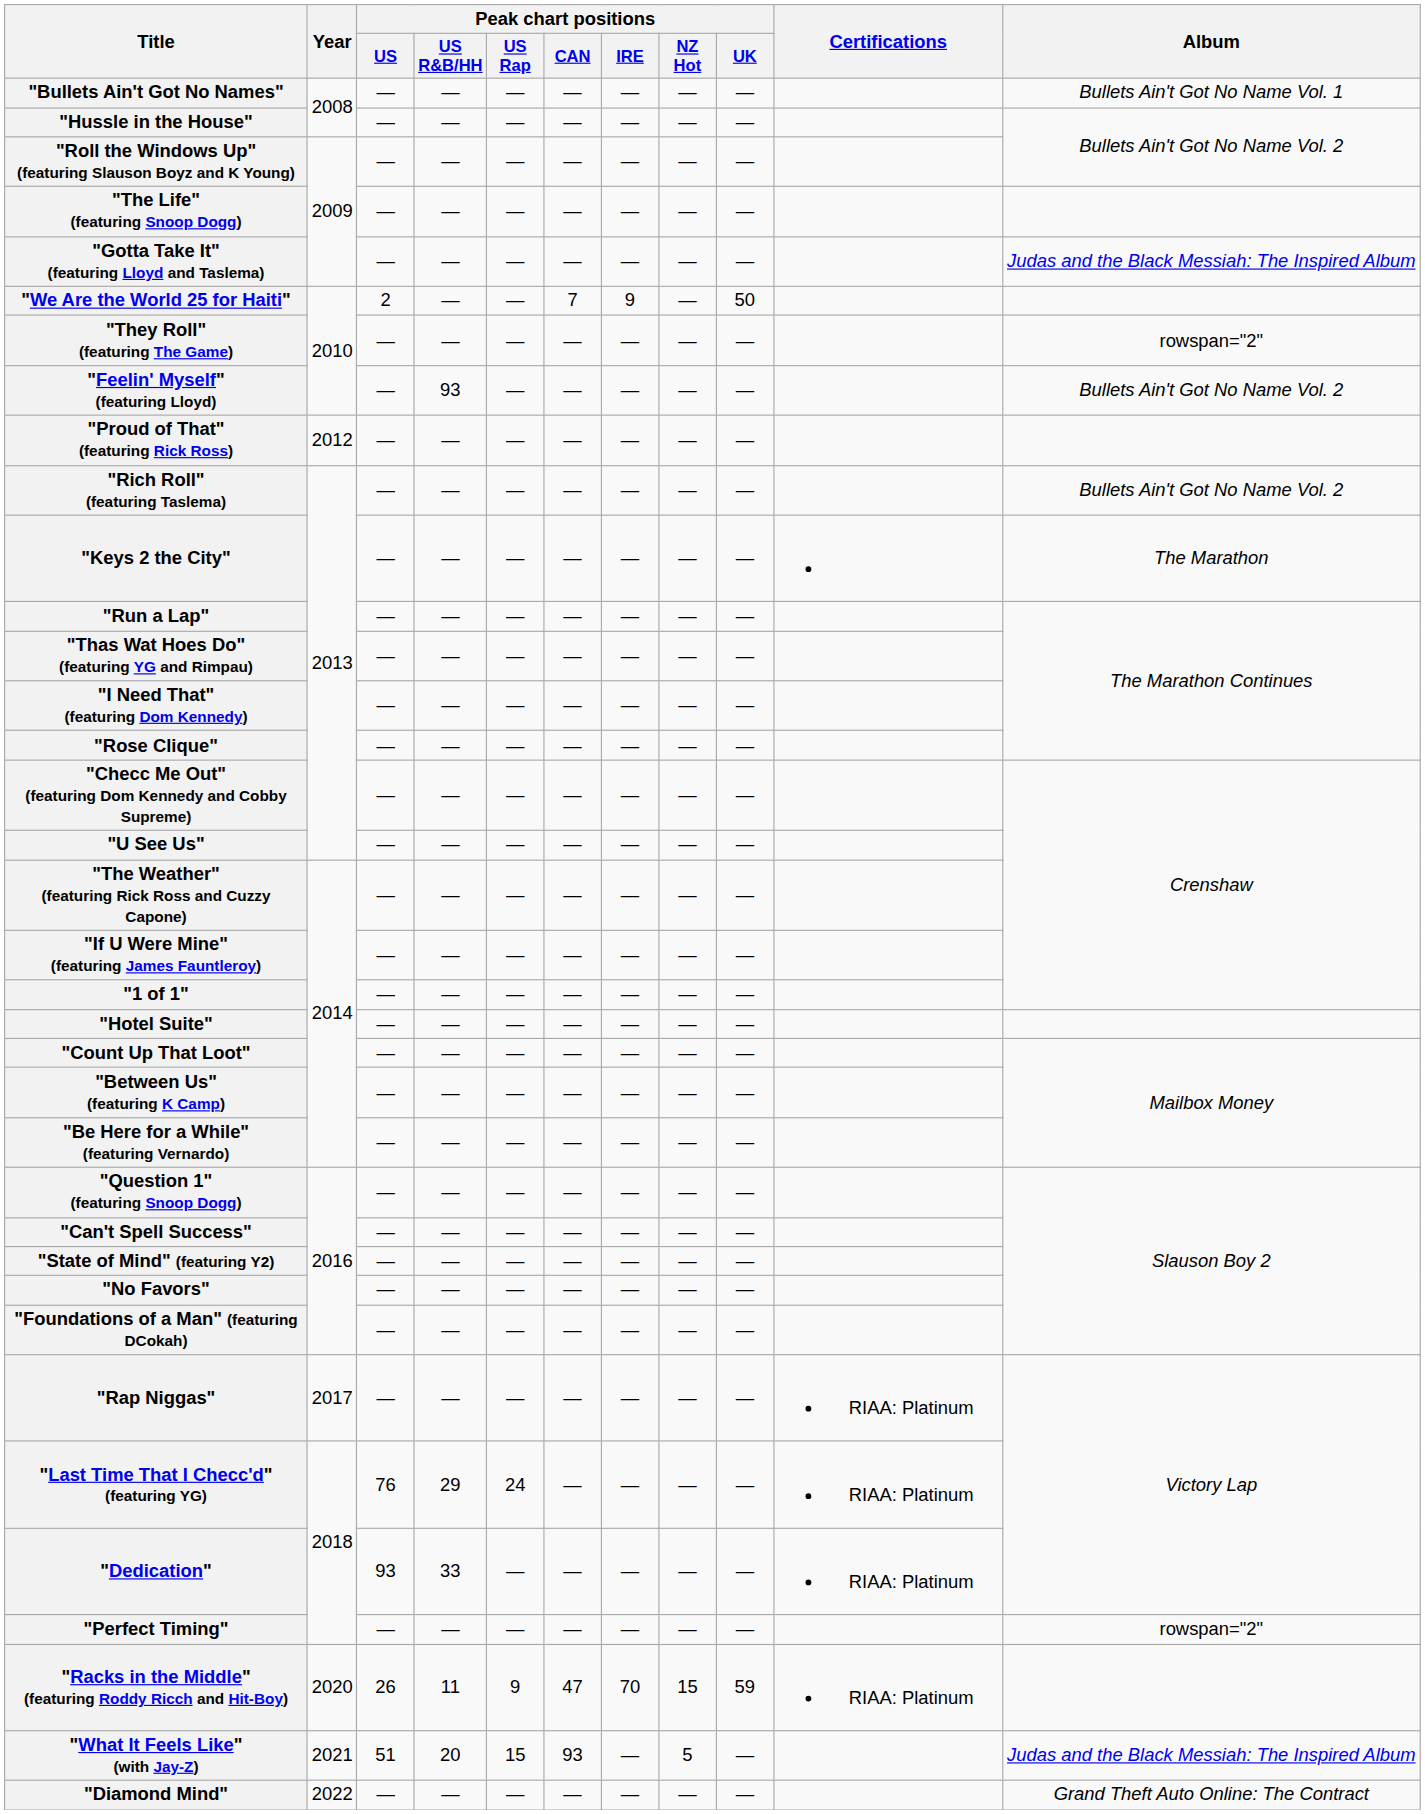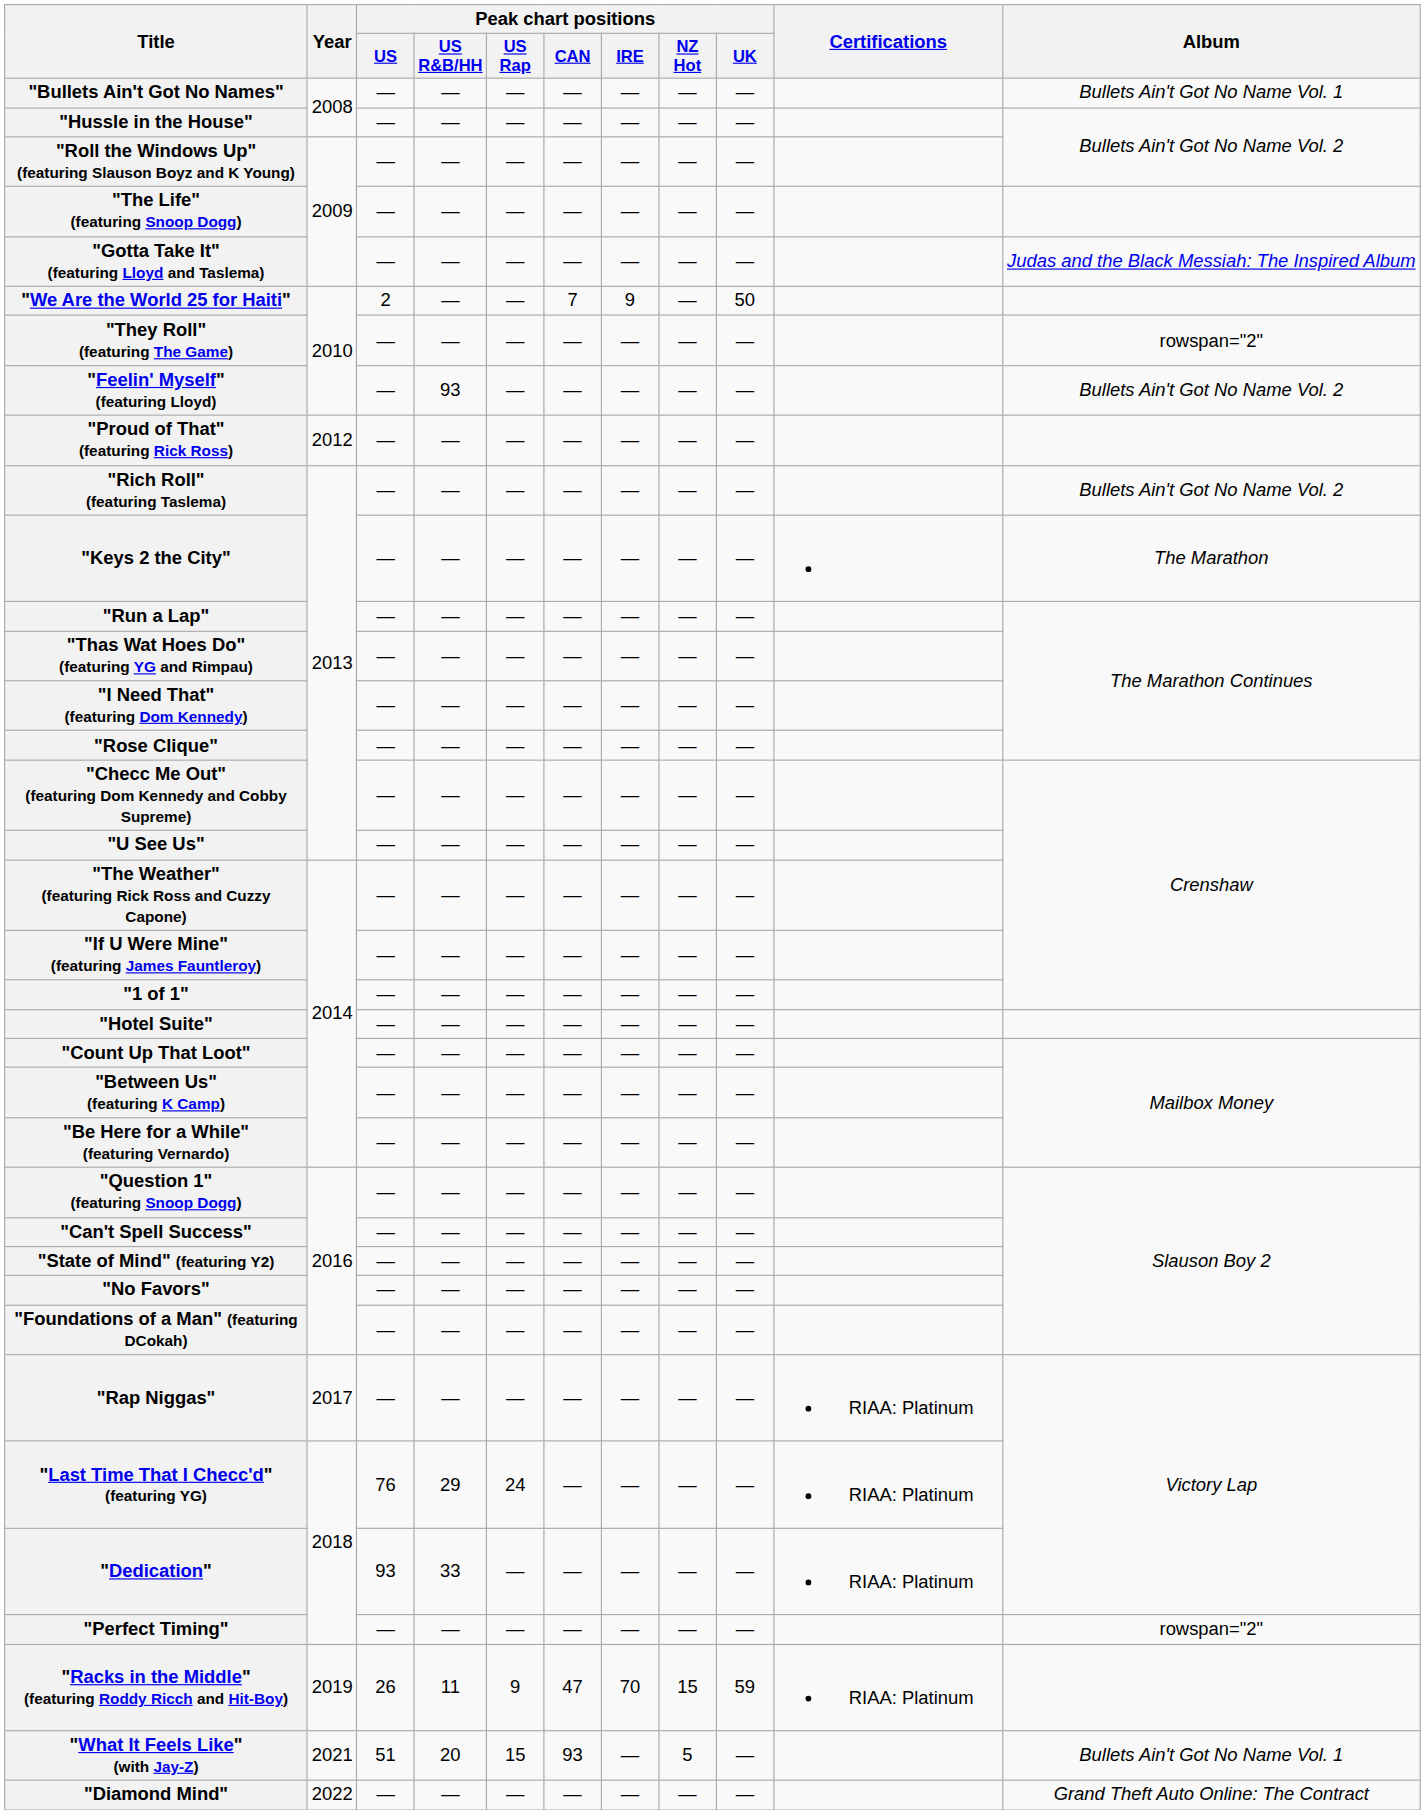(332, 1687) 2020 -> (332, 1687) 2019
(1211, 1755) Judas and the Black Messiah: The Inspired Album -> (1211, 1755) Bullets Ain't Got No Name Vol. 1
